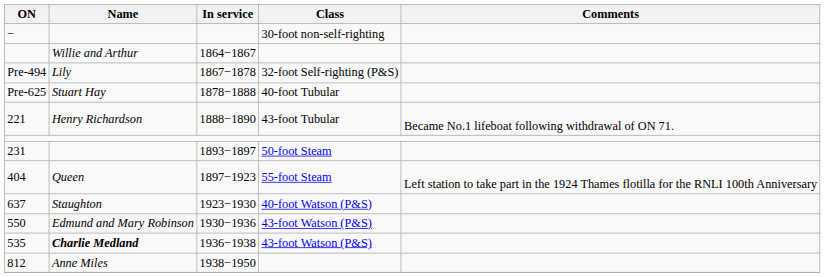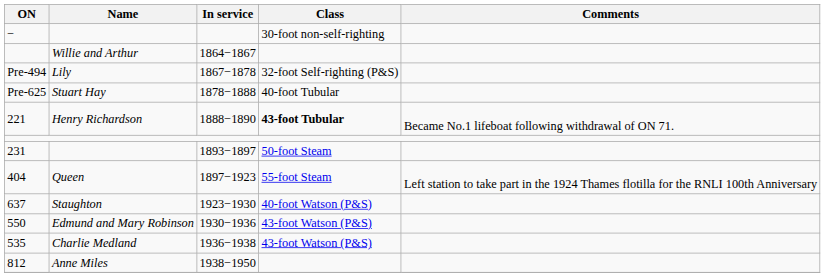(300, 118) normal -> (303, 118) bold
(95, 243) bold -> (94, 243) normal
